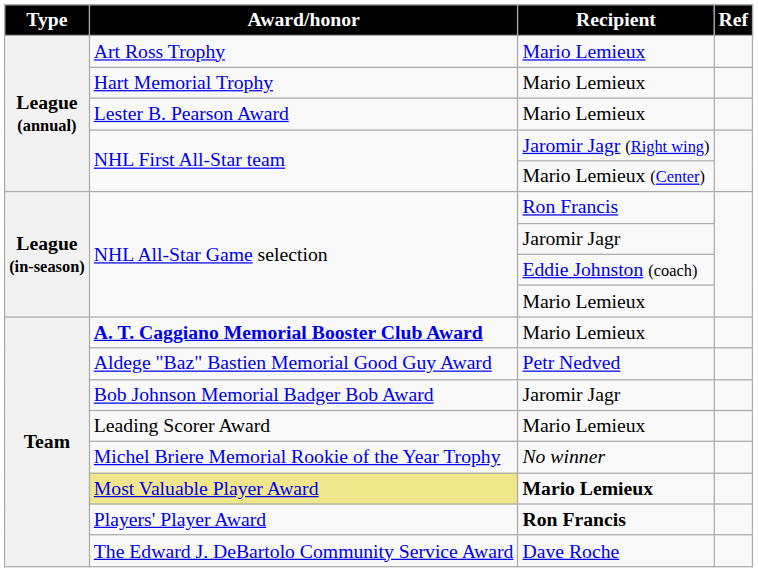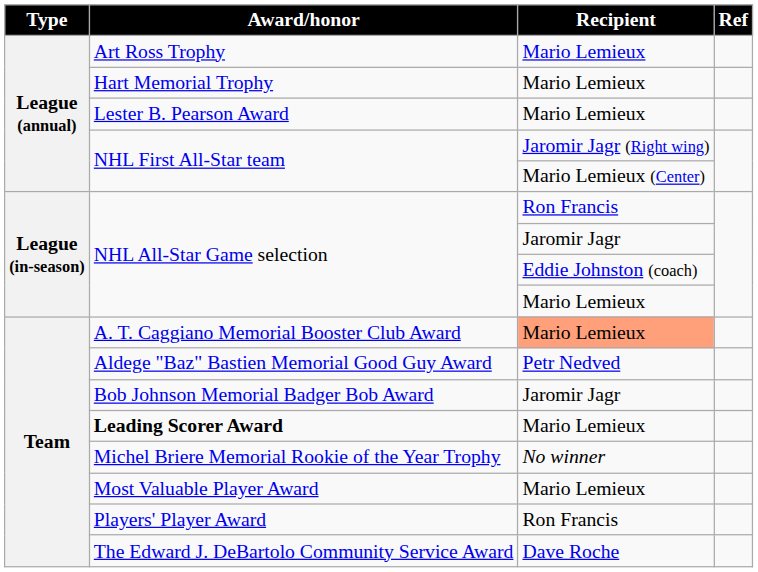(288, 332) bold -> (277, 332) normal
(584, 332) no background -> (584, 332) lightsalmon background
(182, 425) normal -> (188, 425) bold
(206, 488) khaki background -> (206, 488) no background
(588, 488) bold -> (584, 488) normal
(574, 519) bold -> (570, 519) normal
